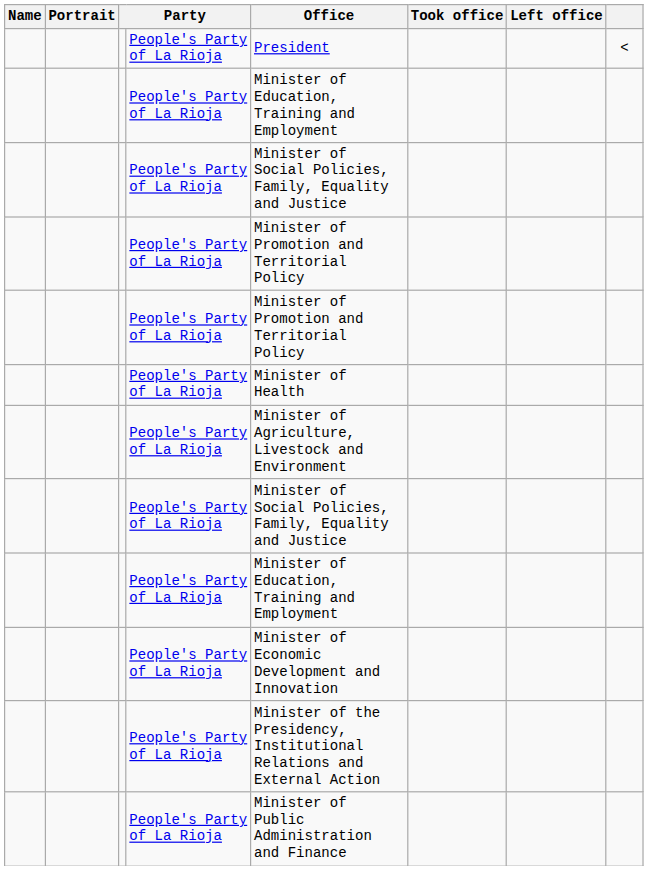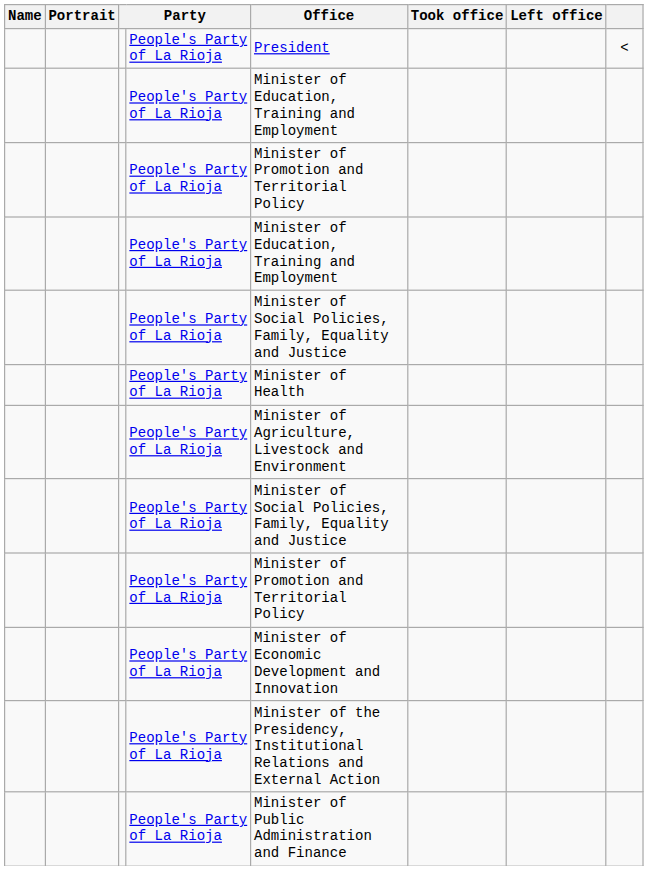(321, 179) Minister of Social Policies, Family, Equality and Justice -> (309, 179) Minister of Promotion and Territorial Policy
(309, 253) Minister of Promotion and Territorial Policy -> (304, 253) Minister of Education, Training and Employment
(309, 327) Minister of Promotion and Territorial Policy -> (321, 327) Minister of Social Policies, Family, Equality and Justice
(304, 590) Minister of Education, Training and Employment -> (309, 590) Minister of Promotion and Territorial Policy
